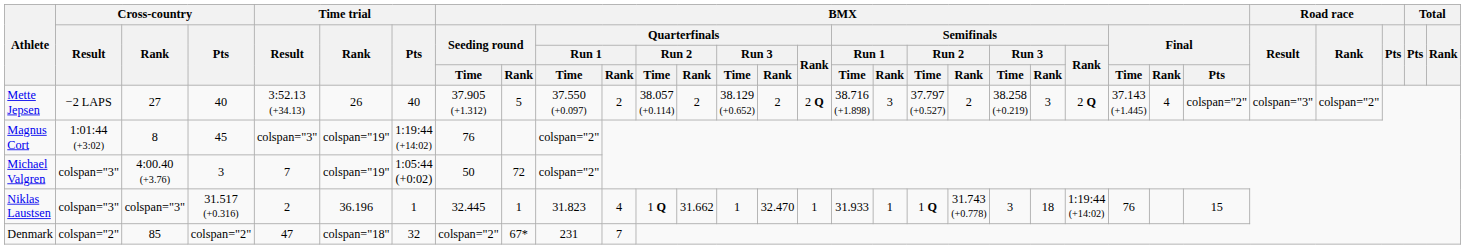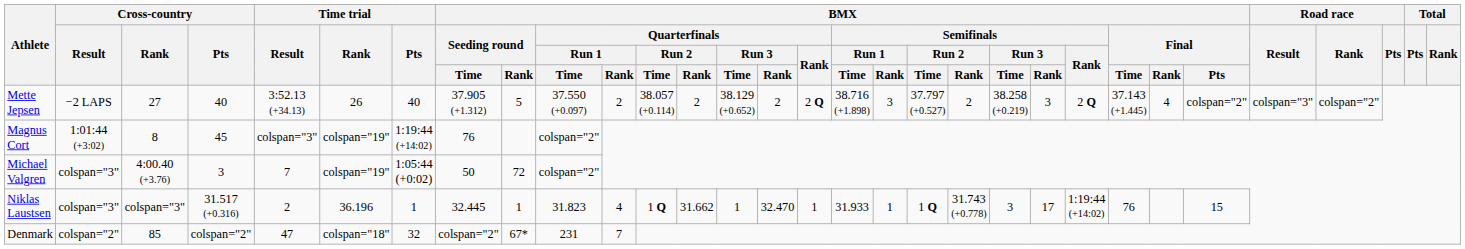(1048, 206) 18 -> (1048, 206) 17
